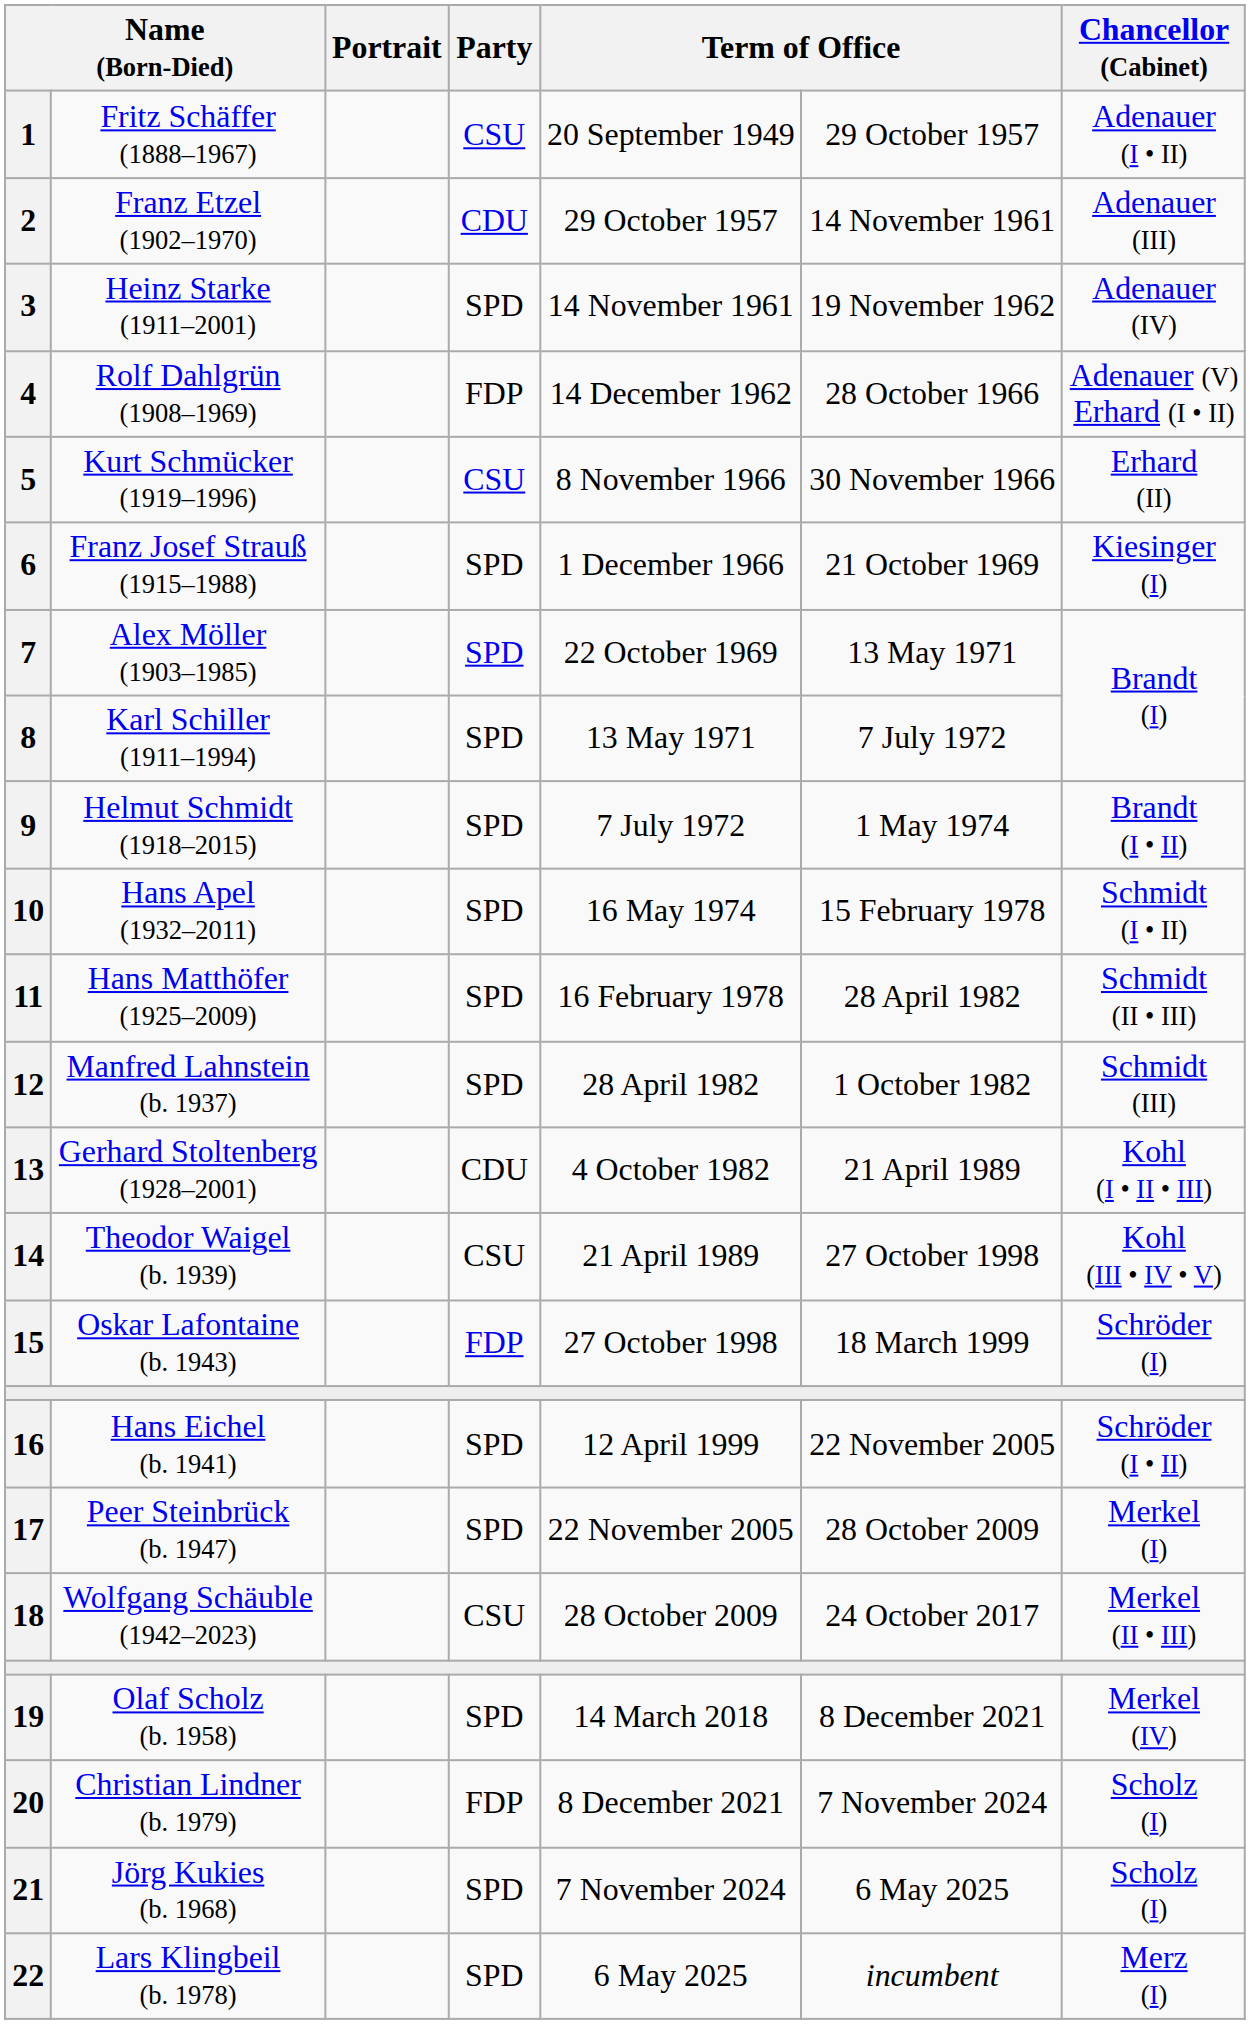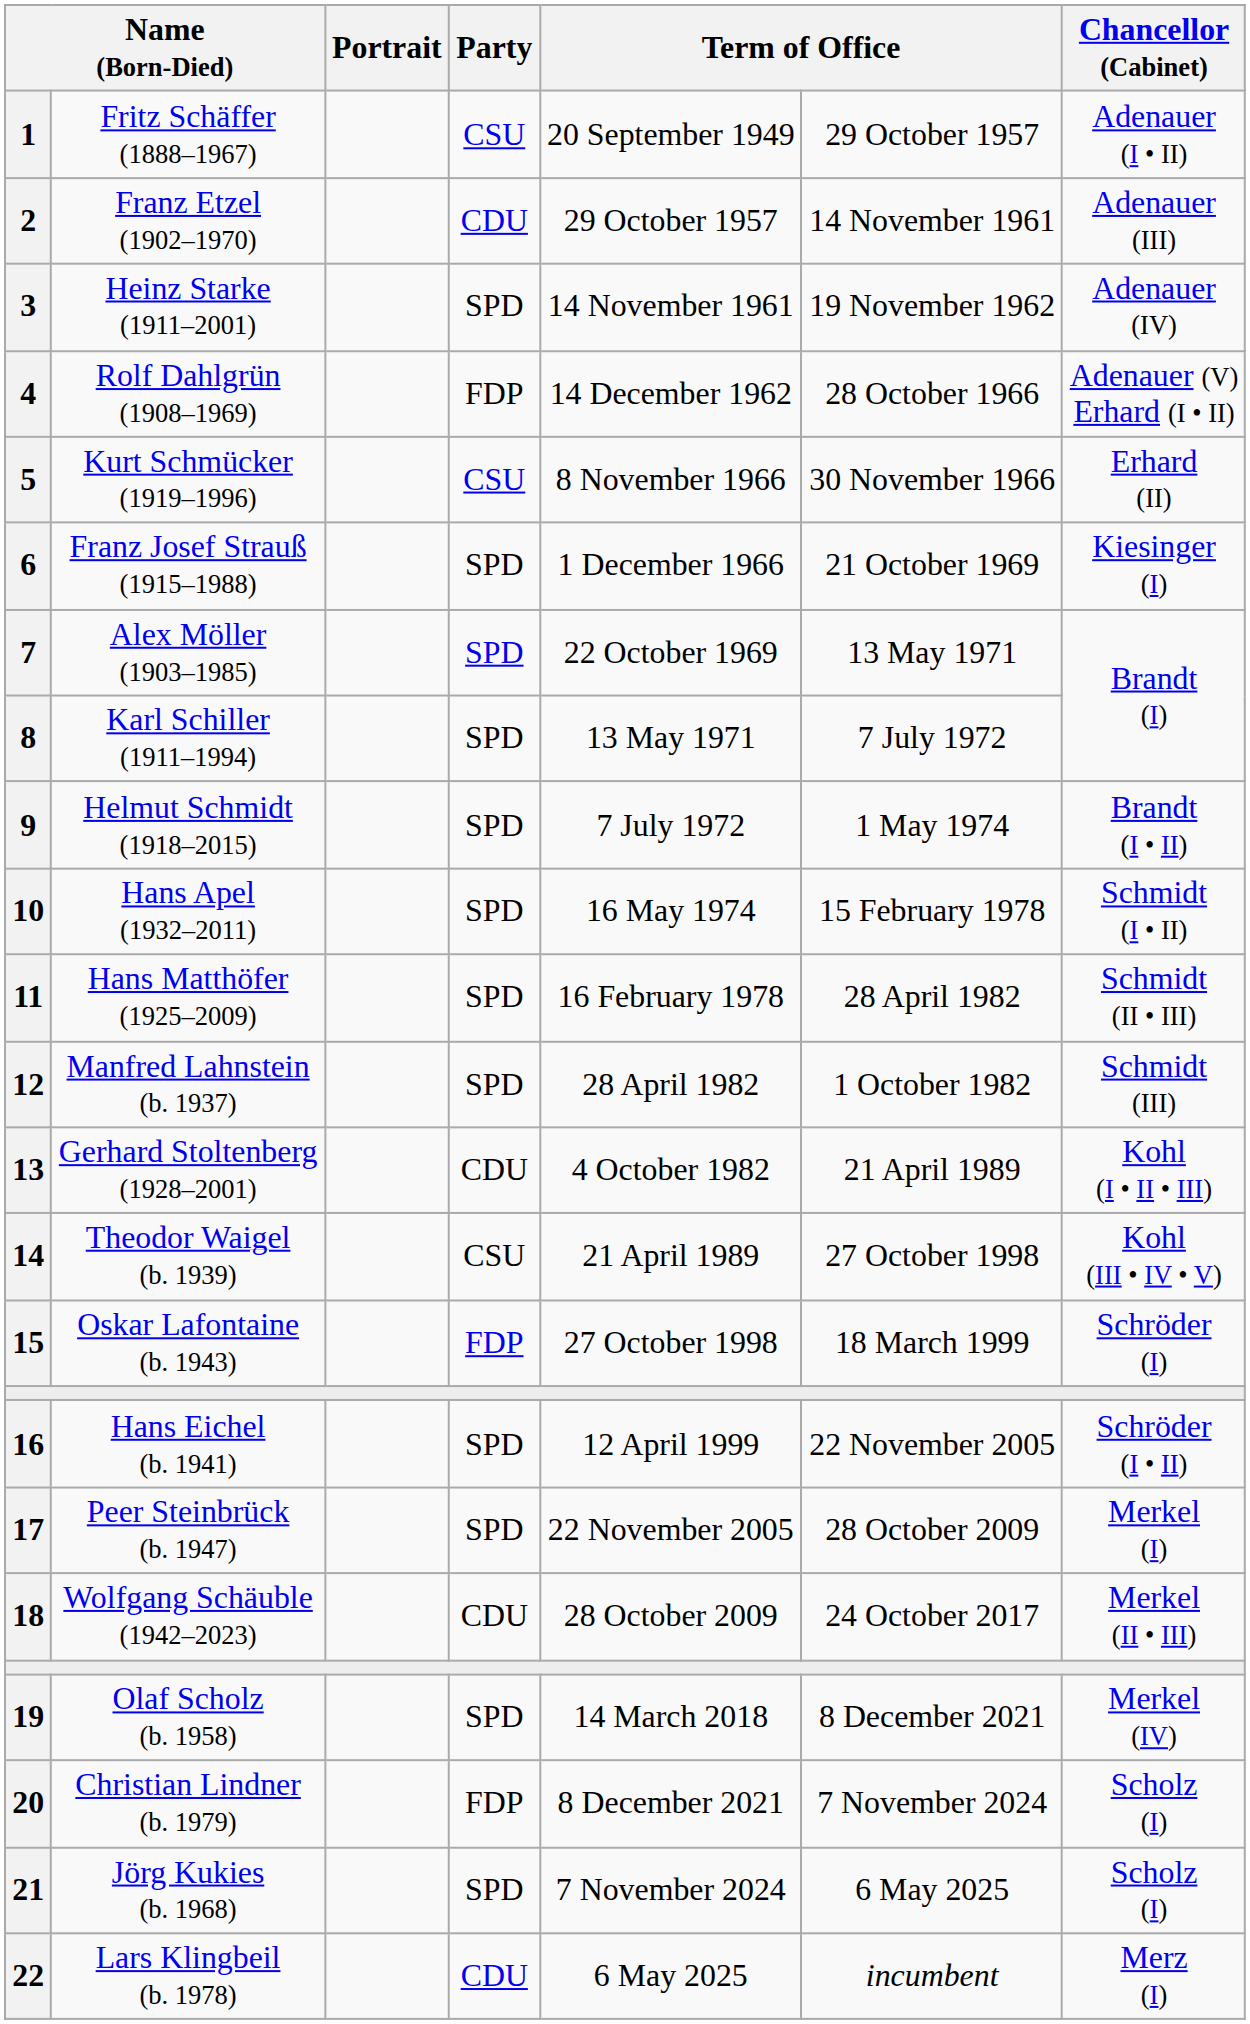(494, 1616) CSU -> (494, 1616) CDU
(494, 1975) SPD -> (494, 1975) CDU
